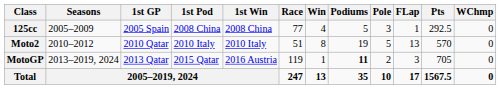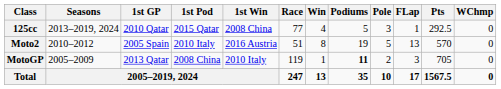(71, 28) 2005–2009 -> (84, 28) 2013–2019, 2024
(146, 28) 2005 Spain -> (146, 28) 2010 Qatar
(197, 28) 2008 China -> (196, 28) 2015 Qatar
(146, 44) 2010 Qatar -> (146, 44) 2005 Spain
(246, 44) 2010 Italy -> (251, 44) 2016 Austria
(84, 60) 2013–2019, 2024 -> (71, 60) 2005–2009
(196, 60) 2015 Qatar -> (197, 60) 2008 China
(251, 60) 2016 Austria -> (246, 60) 2010 Italy
